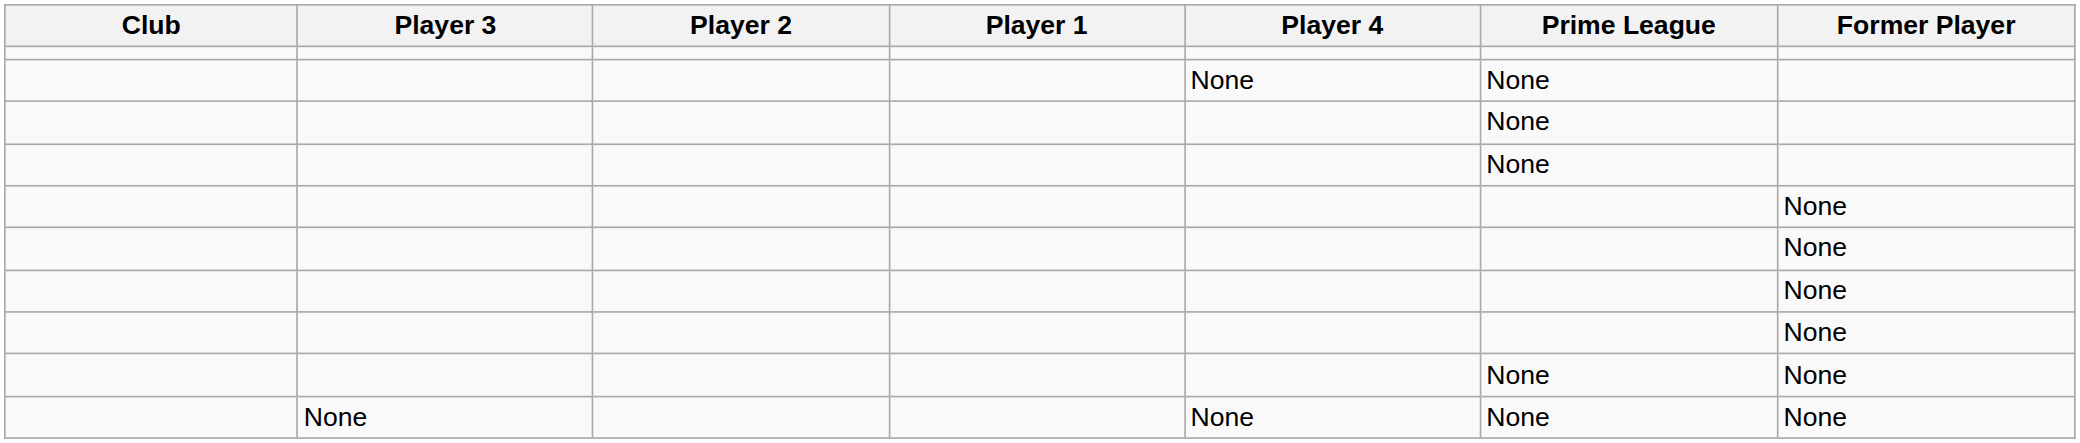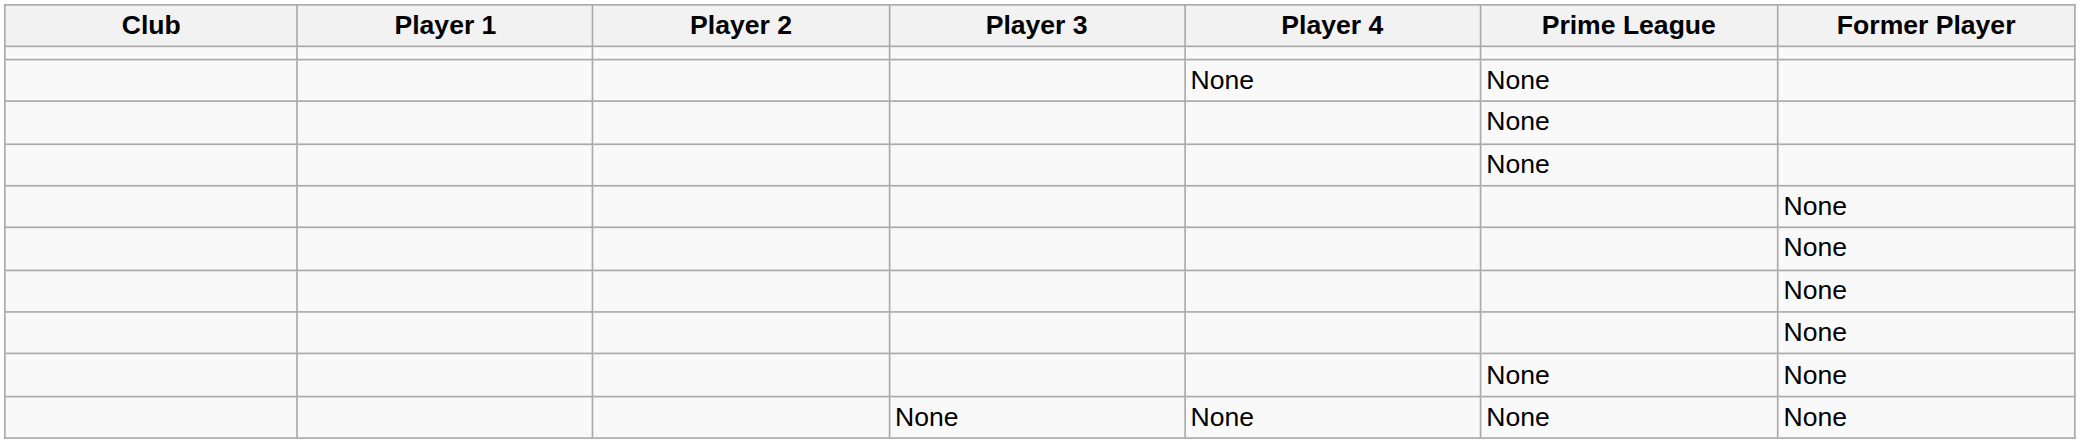columns swapped: (1037, 25) <-> (445, 25)
